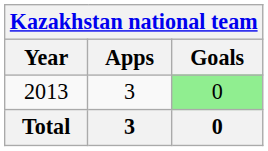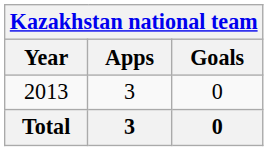(217, 92) lightgreen background -> (217, 92) no background
